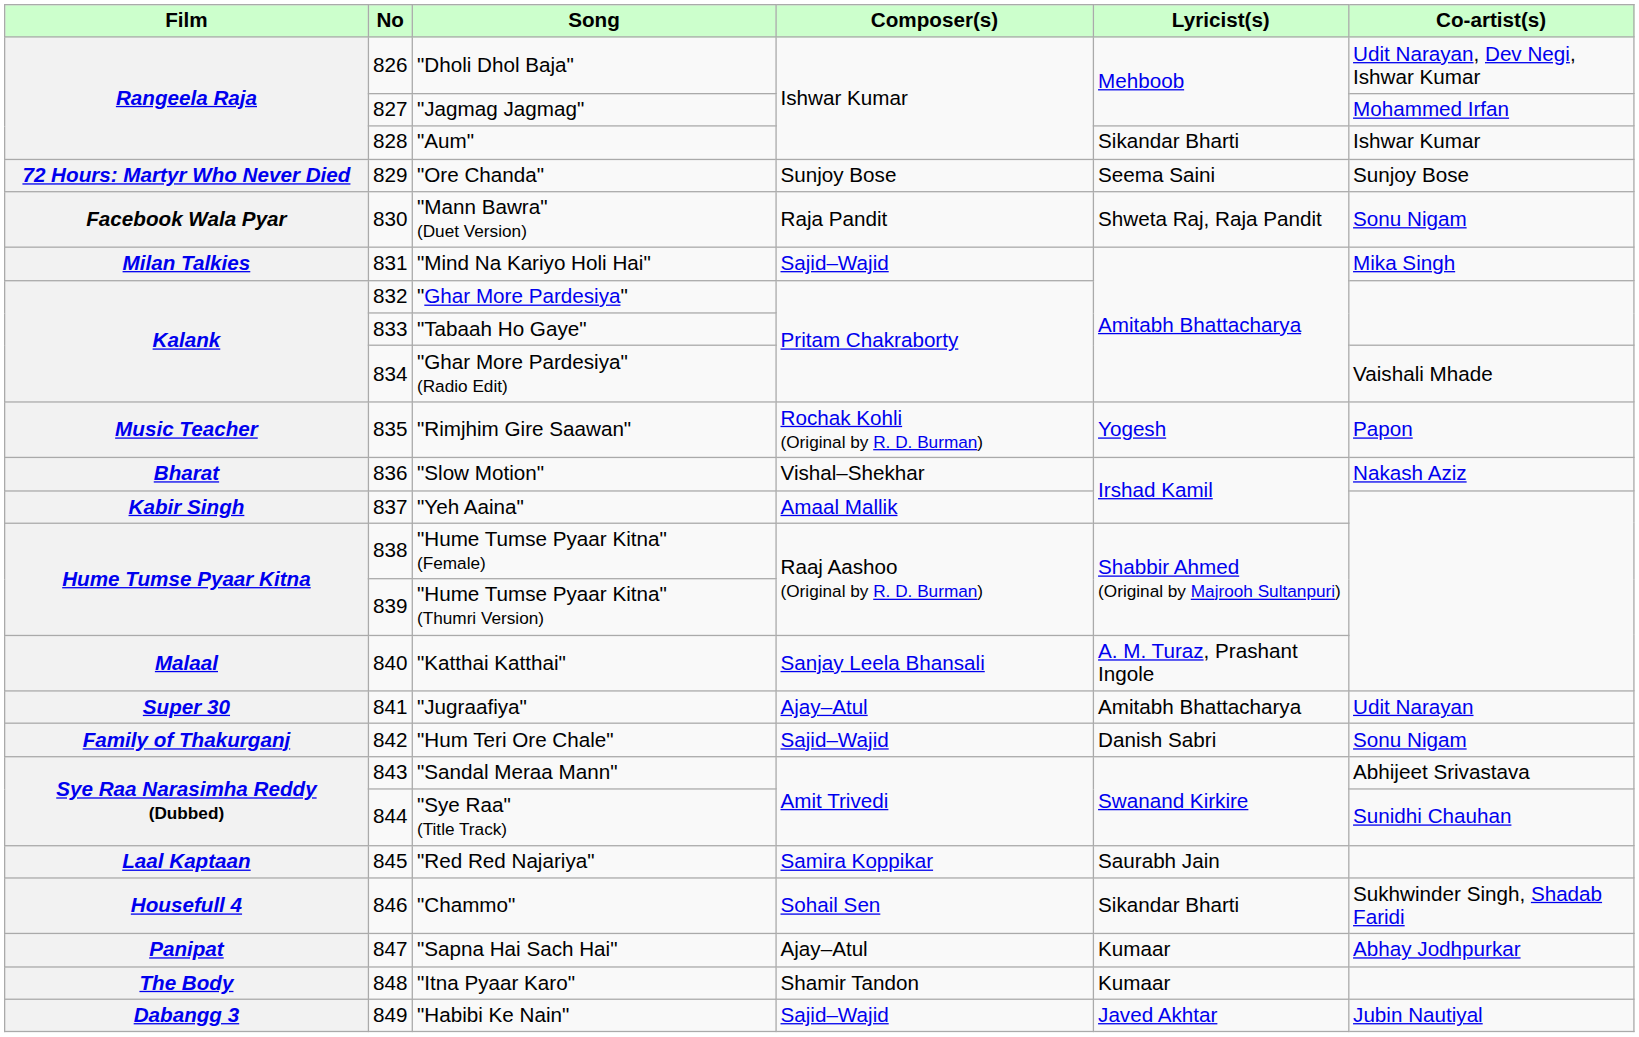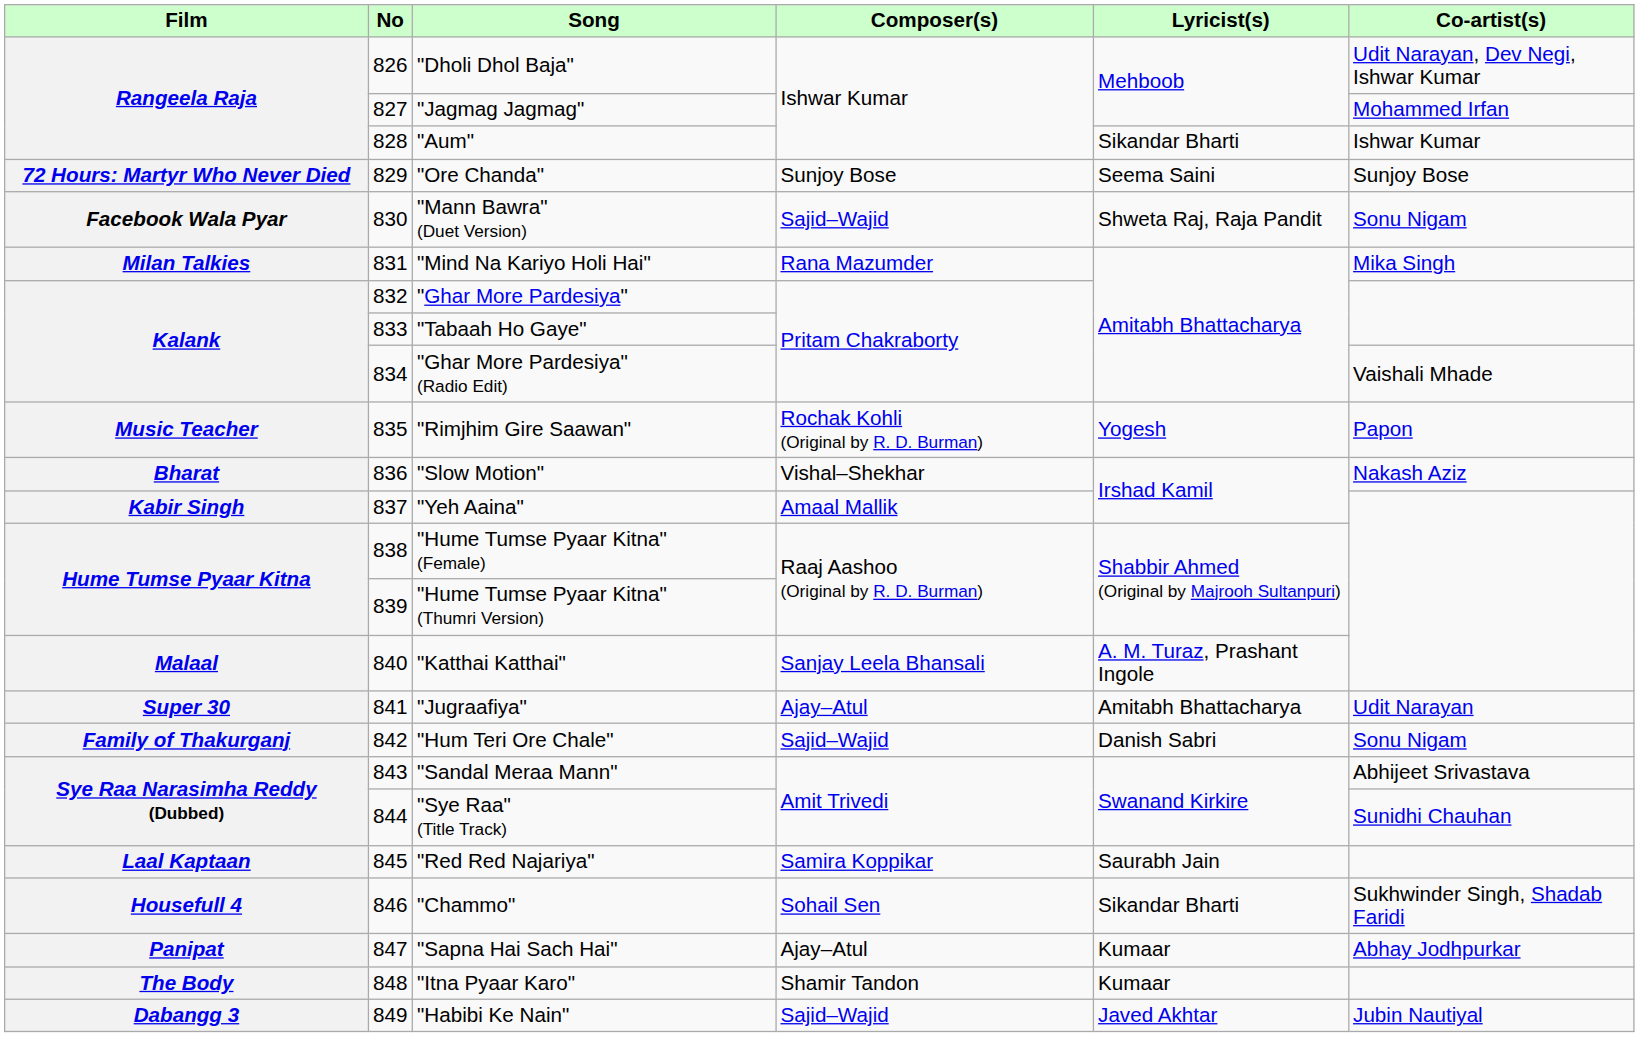(834, 219) Raja Pandit -> (835, 219) Sajid–Wajid
(835, 263) Sajid–Wajid -> (857, 263) Rana Mazumder
